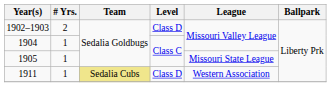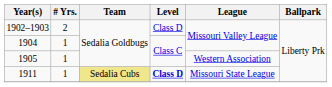(231, 59) Missouri State League -> (232, 59) Western Association
(167, 74) normal -> (168, 74) bold
(231, 74) Western Association -> (232, 74) Missouri State League
